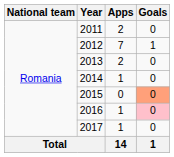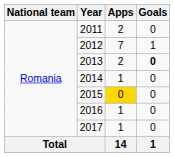(153, 62) normal -> (153, 62) bold
(121, 95) no background -> (121, 95) gold background
(153, 95) lightsalmon background -> (153, 95) no background
(153, 111) pink background -> (153, 111) no background
